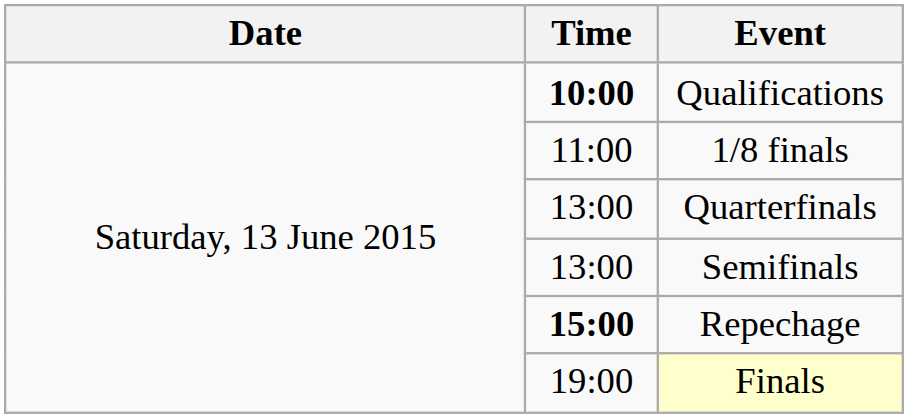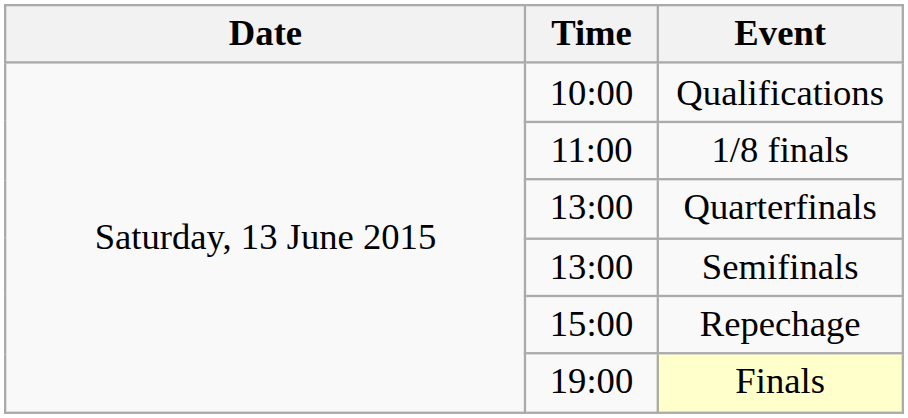(592, 91) bold -> (592, 91) normal
(592, 324) bold -> (592, 324) normal
